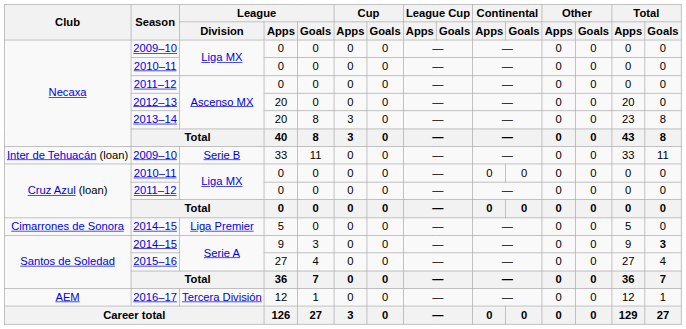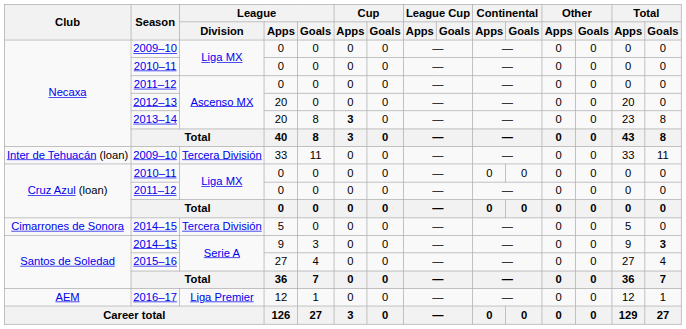(350, 119) normal -> (350, 119) bold
(222, 155) Serie B -> (222, 155) Tercera División
(222, 226) Liga Premier -> (222, 226) Tercera División
(222, 297) Tercera División -> (222, 297) Liga Premier
